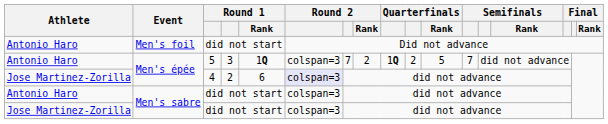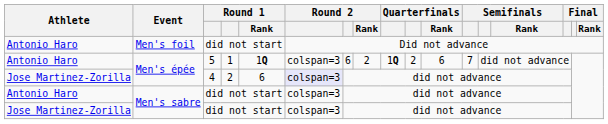(230, 61) 3 -> (230, 61) 1
(348, 61) 7 -> (348, 61) 6
(442, 61) 5 -> (442, 61) 6
